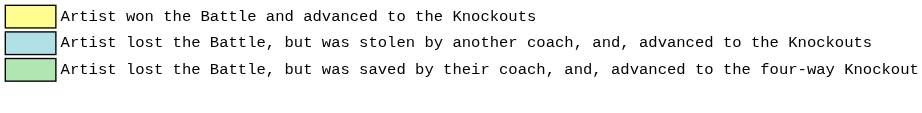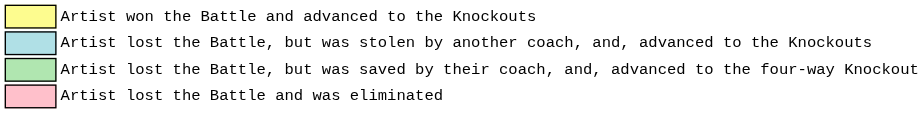+ row: (252, 96)
